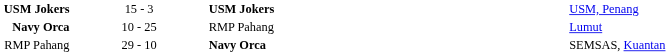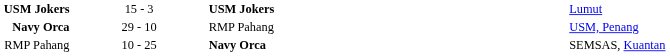(604, 9) USM, Penang -> (586, 9) Lumut
(139, 27) 10 - 25 -> (139, 27) 29 - 10
(586, 27) Lumut -> (604, 27) USM, Penang
(139, 45) 29 - 10 -> (139, 45) 10 - 25
